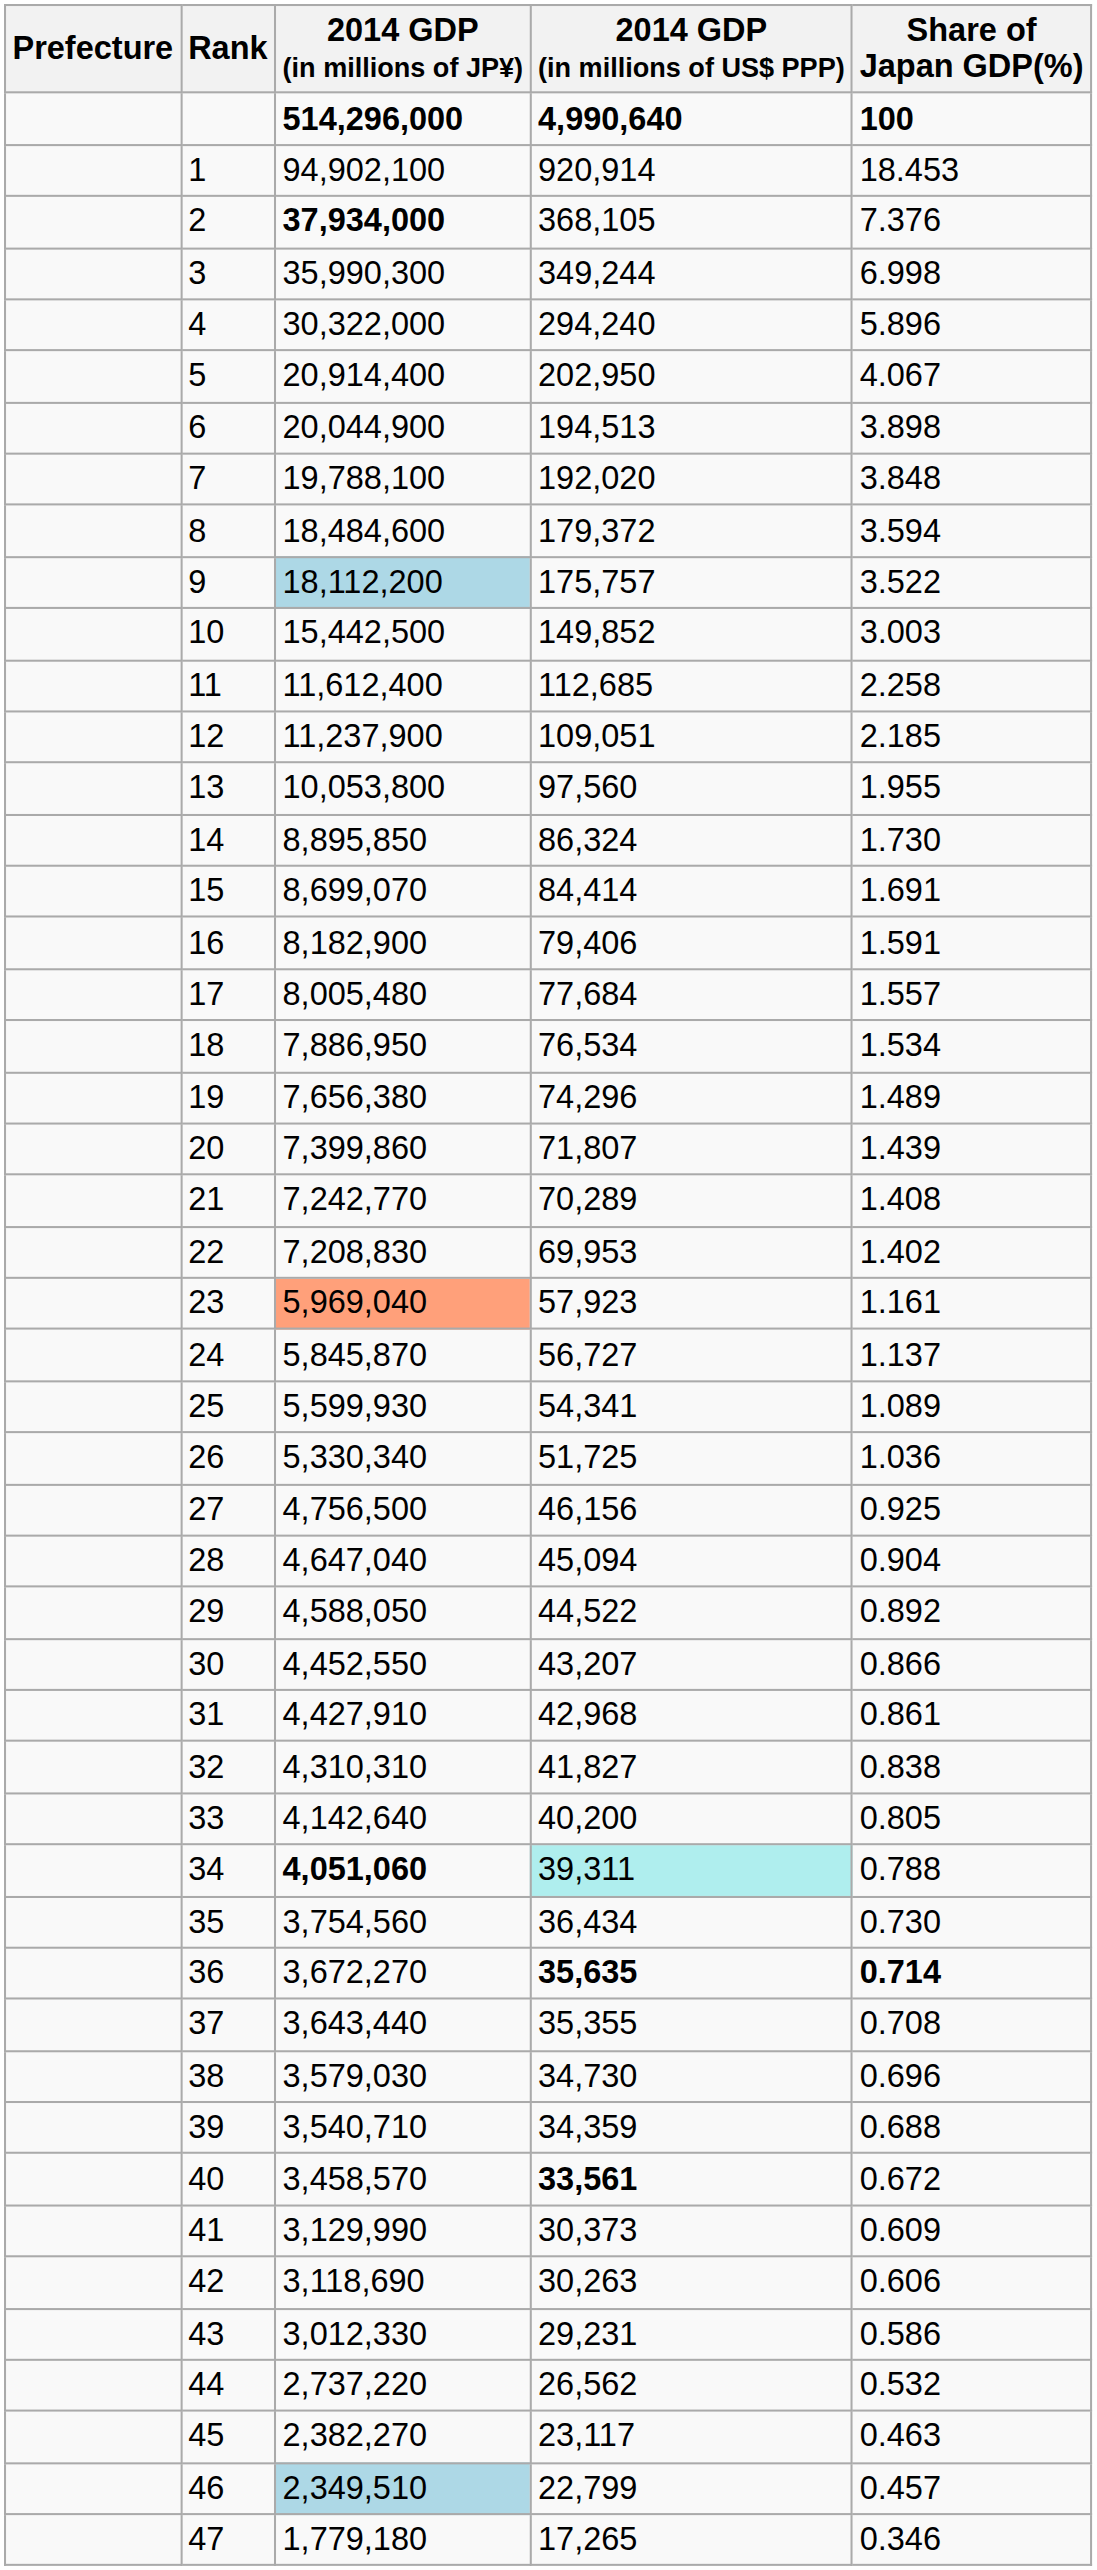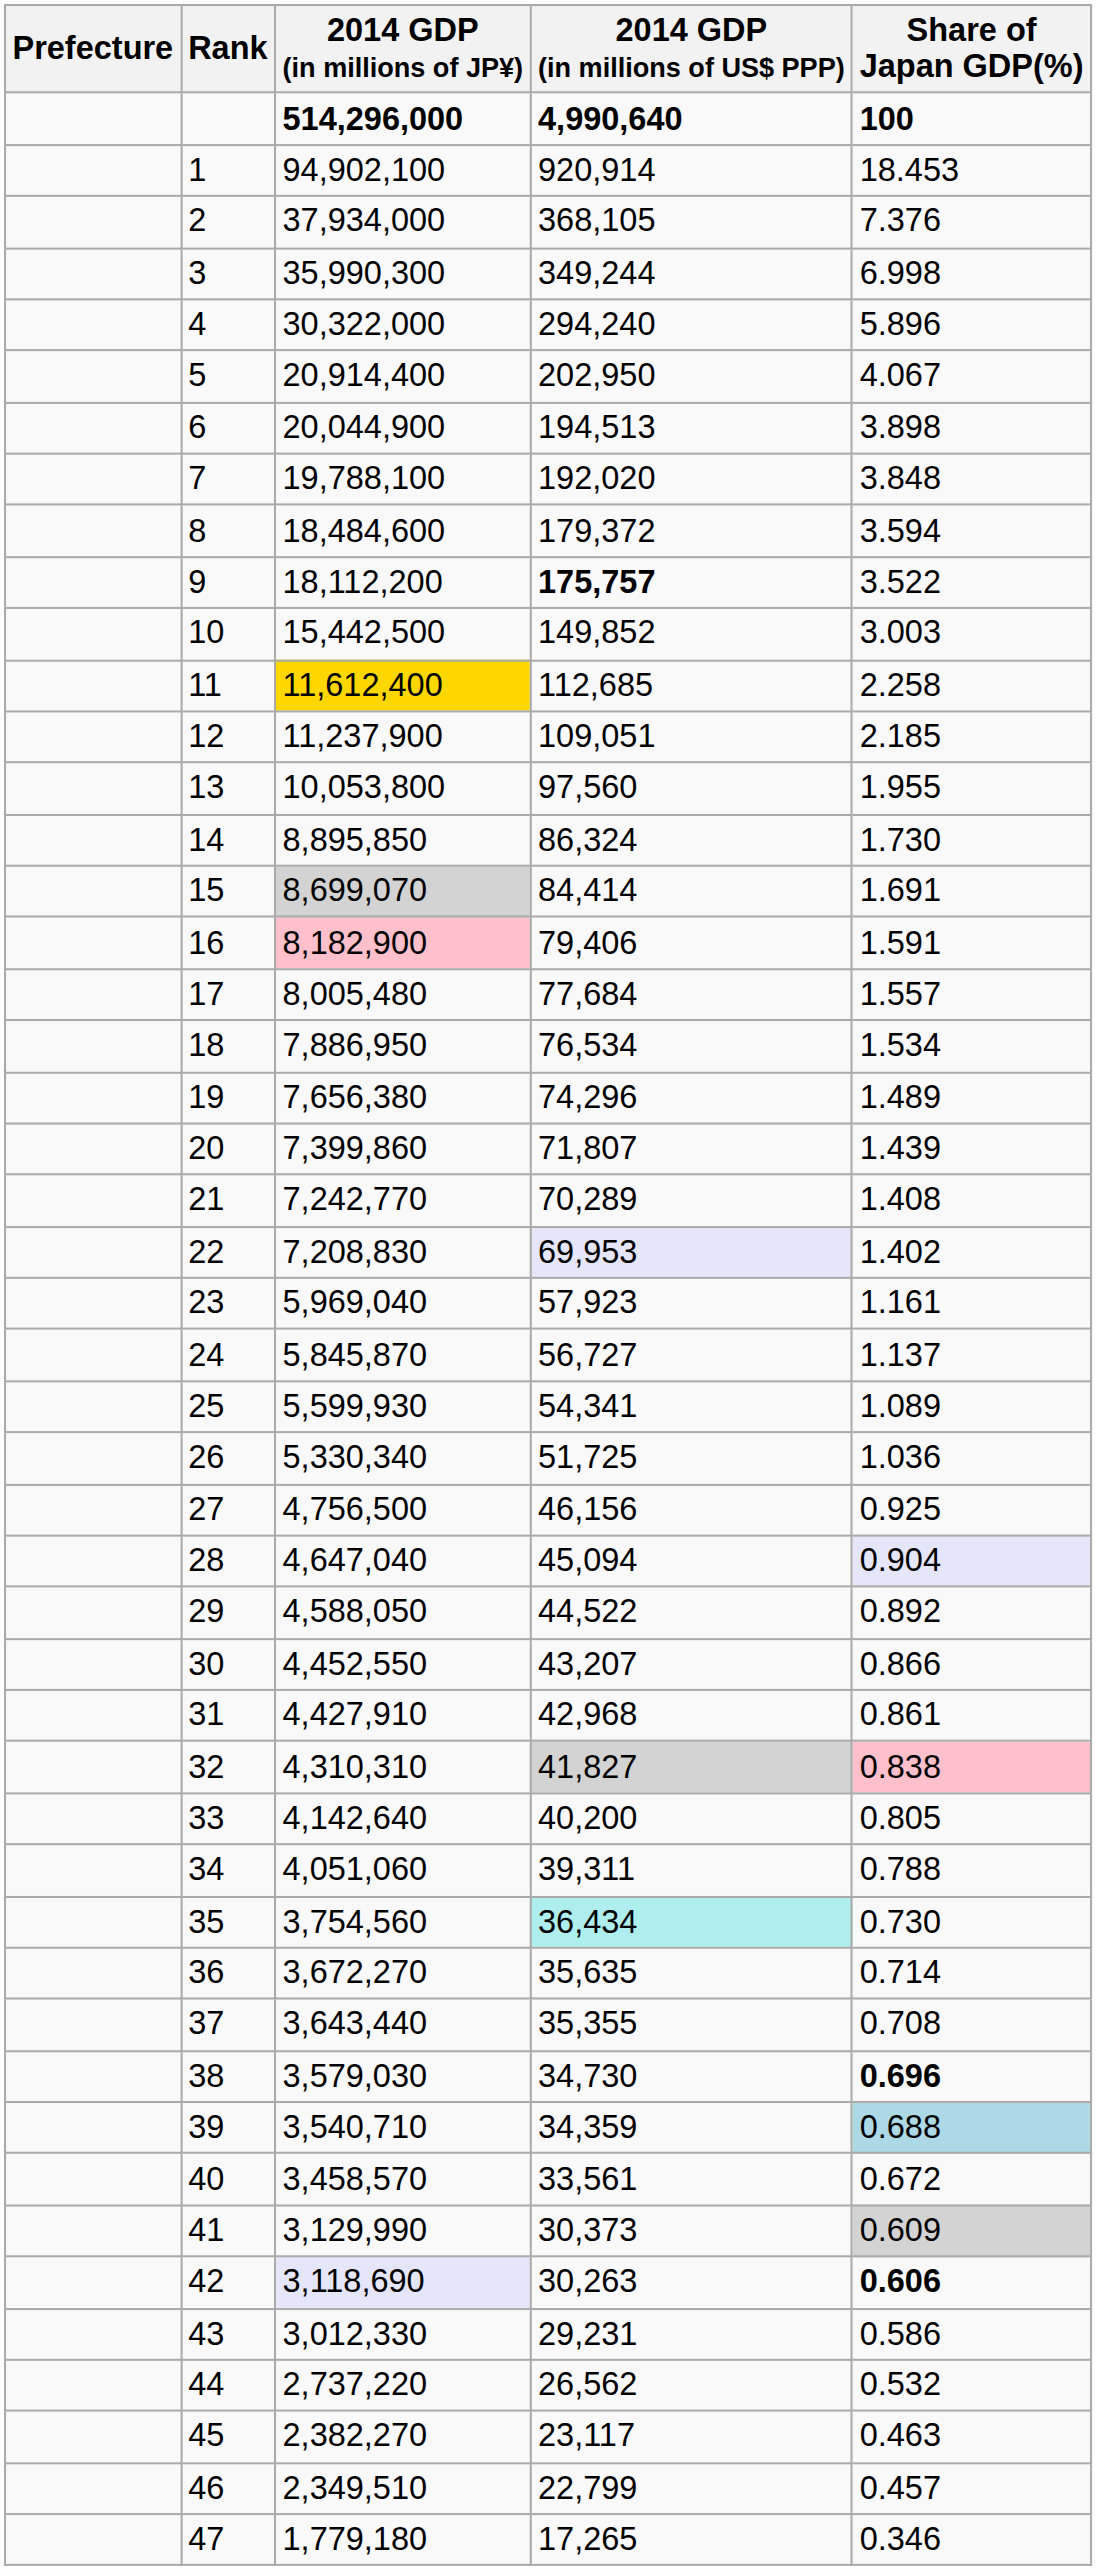(364, 221) bold -> (364, 221) normal
(363, 581) lightblue background -> (363, 581) no background
(597, 581) normal -> (597, 581) bold
(363, 684) no background -> (363, 684) gold background
(355, 890) no background -> (355, 890) lightgrey background
(355, 942) no background -> (355, 942) pink background
(588, 1251) no background -> (588, 1251) lavender background
(355, 1303) lightsalmon background -> (355, 1303) no background
(900, 1560) no background -> (900, 1560) lavender background
(588, 1766) no background -> (588, 1766) lightgrey background
(900, 1766) no background -> (900, 1766) pink background
(355, 1869) bold -> (355, 1869) normal
(587, 1869) paleturquoise background -> (587, 1869) no background
(588, 1921) no background -> (588, 1921) paleturquoise background
(588, 1972) bold -> (588, 1972) normal
(900, 1972) bold -> (900, 1972) normal
(900, 2075) normal -> (900, 2075) bold
(900, 2127) no background -> (900, 2127) lightblue background
(588, 2178) bold -> (588, 2178) normal
(900, 2230) no background -> (900, 2230) lightgrey background
(354, 2281) no background -> (354, 2281) lavender background
(900, 2281) normal -> (900, 2281) bold
(355, 2487) lightblue background -> (355, 2487) no background
